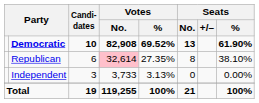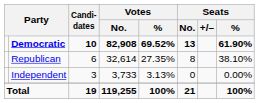(121, 59) pink background -> (121, 59) no background
